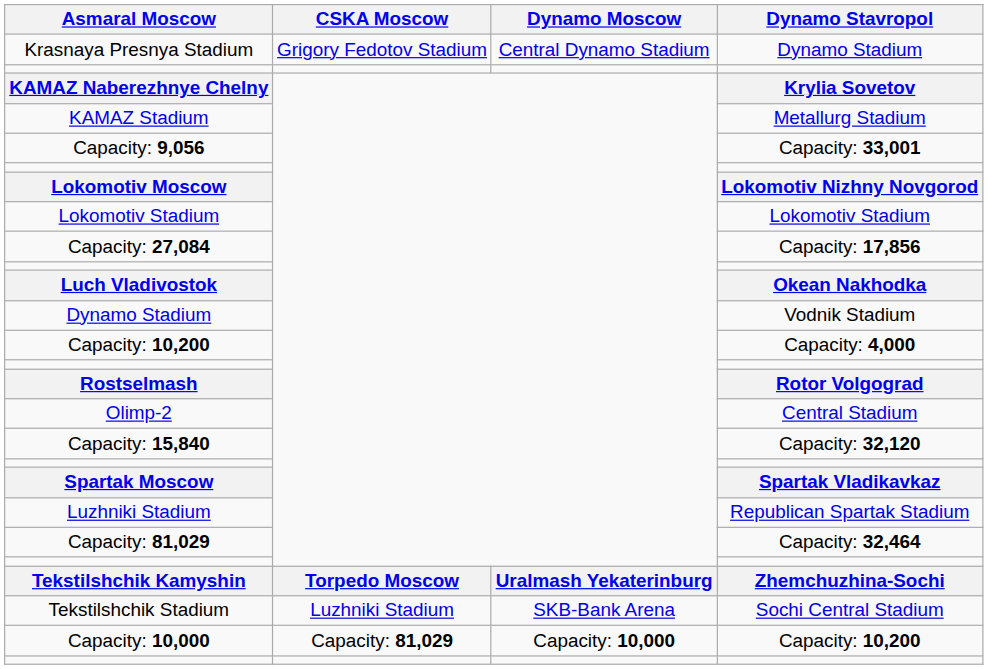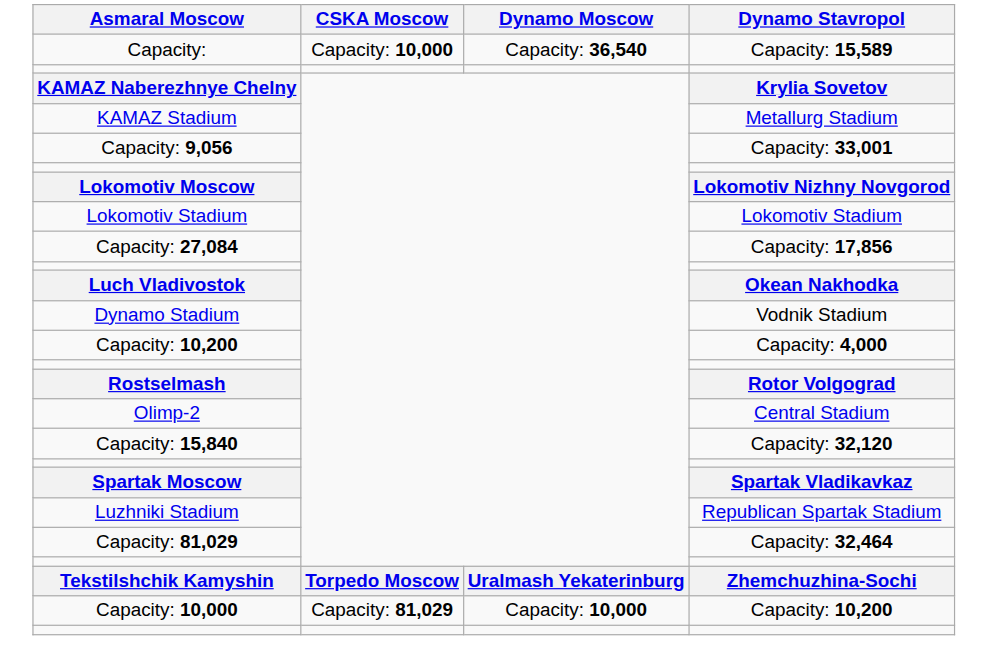- row: (139, 49)
+ row: (167, 49)
- row: (139, 610)
